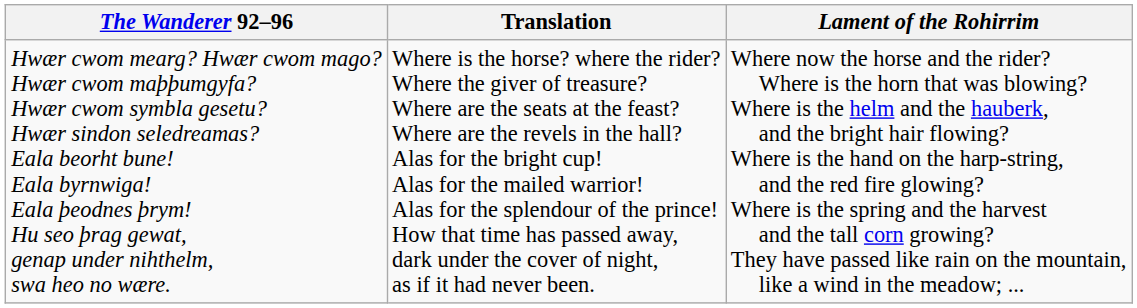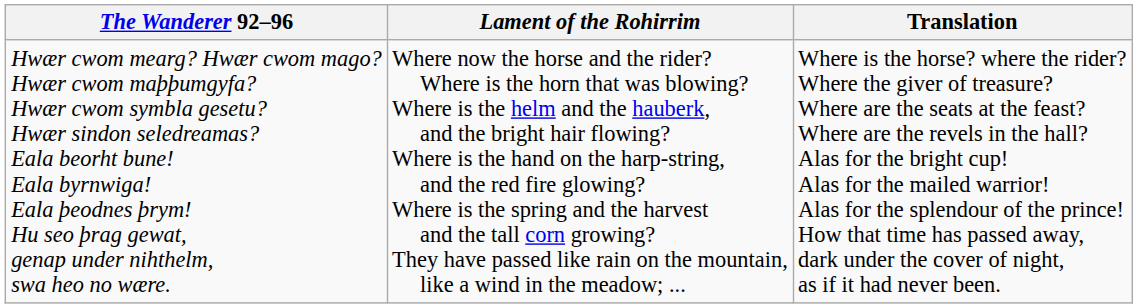columns swapped: (556, 22) <-> (929, 22)
